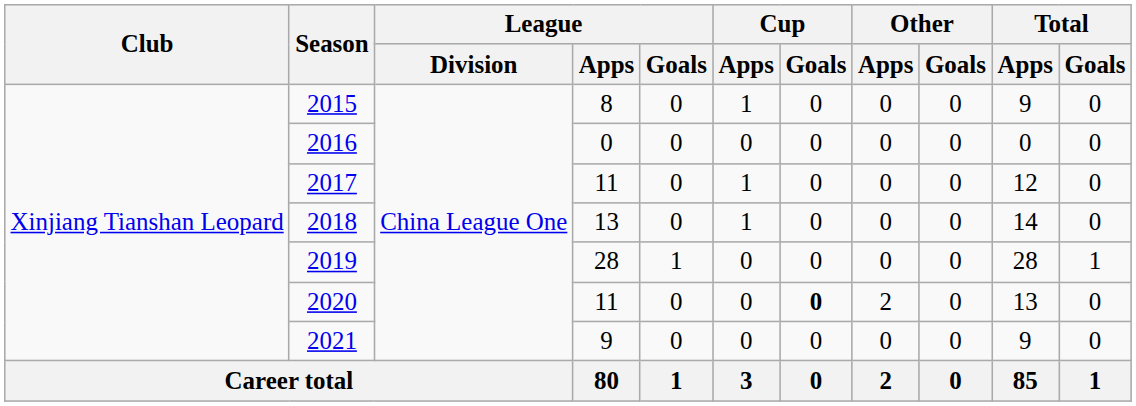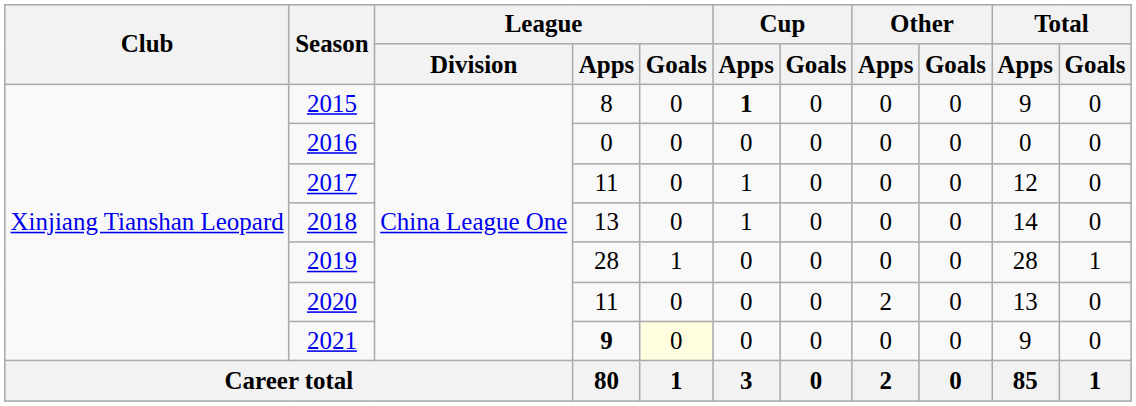(746, 103) normal -> (746, 103) bold
(816, 301) bold -> (816, 301) normal
(607, 340) normal -> (607, 340) bold
(676, 340) no background -> (676, 340) lightyellow background
